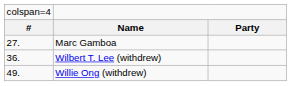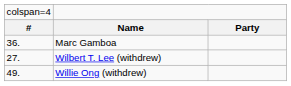(13, 43) 27. -> (13, 43) 36.
(13, 58) 36. -> (13, 58) 27.
